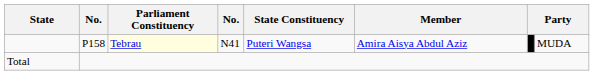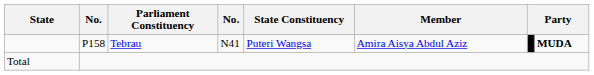(126, 43) lightyellow background -> (126, 43) no background
(554, 43) normal -> (554, 43) bold
